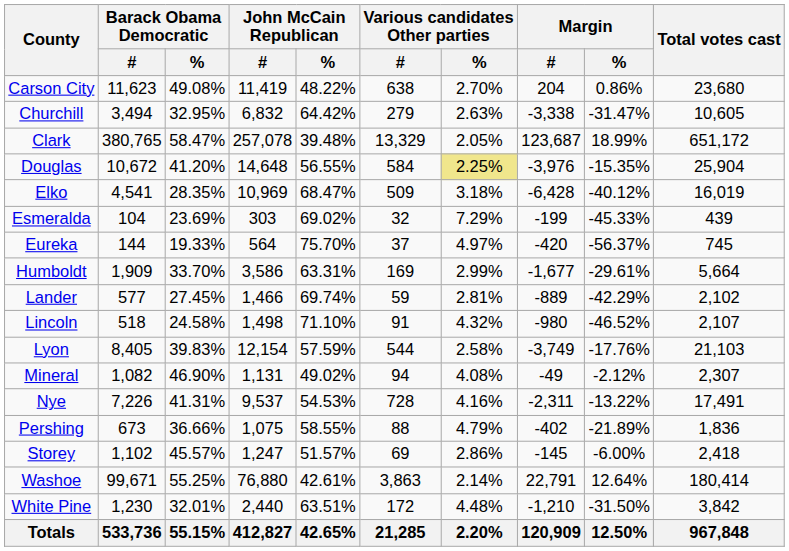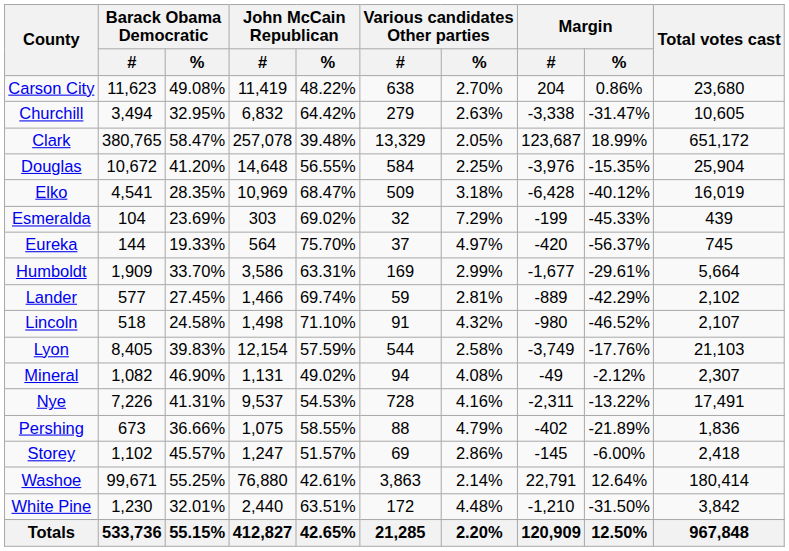(479, 166) khaki background -> (479, 166) no background
